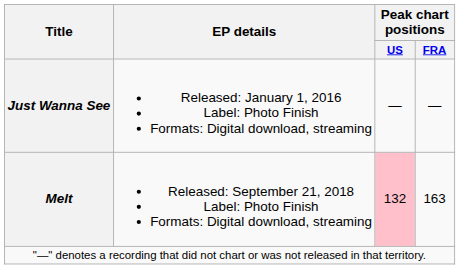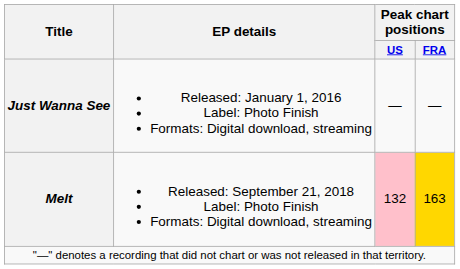(435, 199) no background -> (435, 199) gold background
